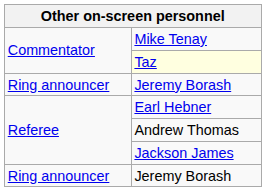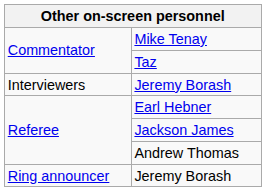(146, 62) lightyellow background -> (146, 62) no background
(59, 85) Ring announcer -> (47, 85) Interviewers
(187, 130) Andrew Thomas -> (184, 130) Jackson James
(184, 153) Jackson James -> (187, 153) Andrew Thomas
